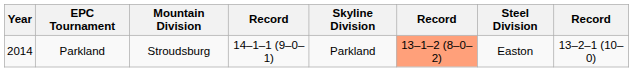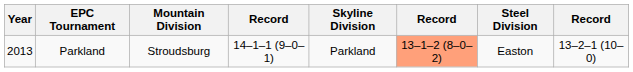(20, 51) 2014 -> (20, 51) 2013
